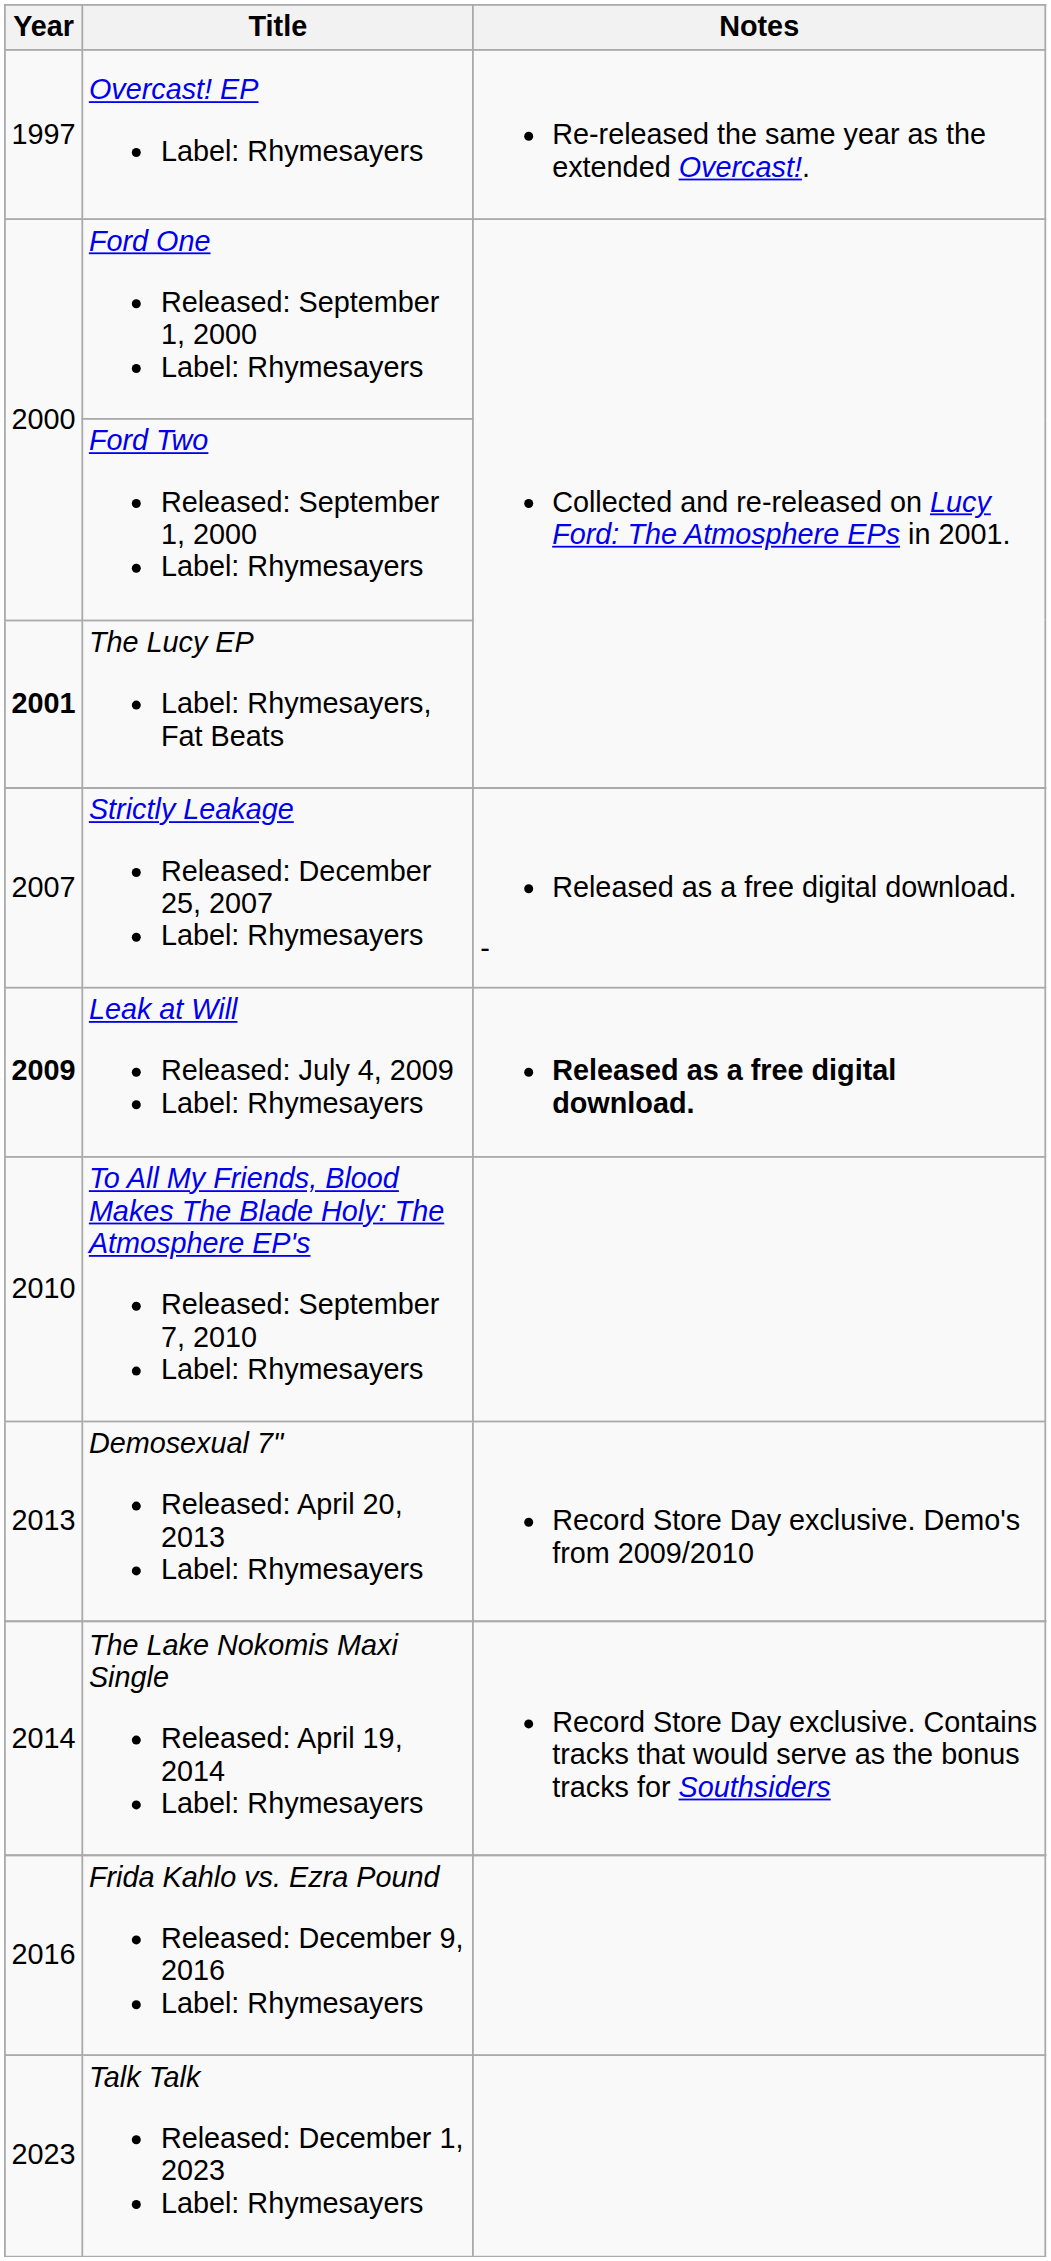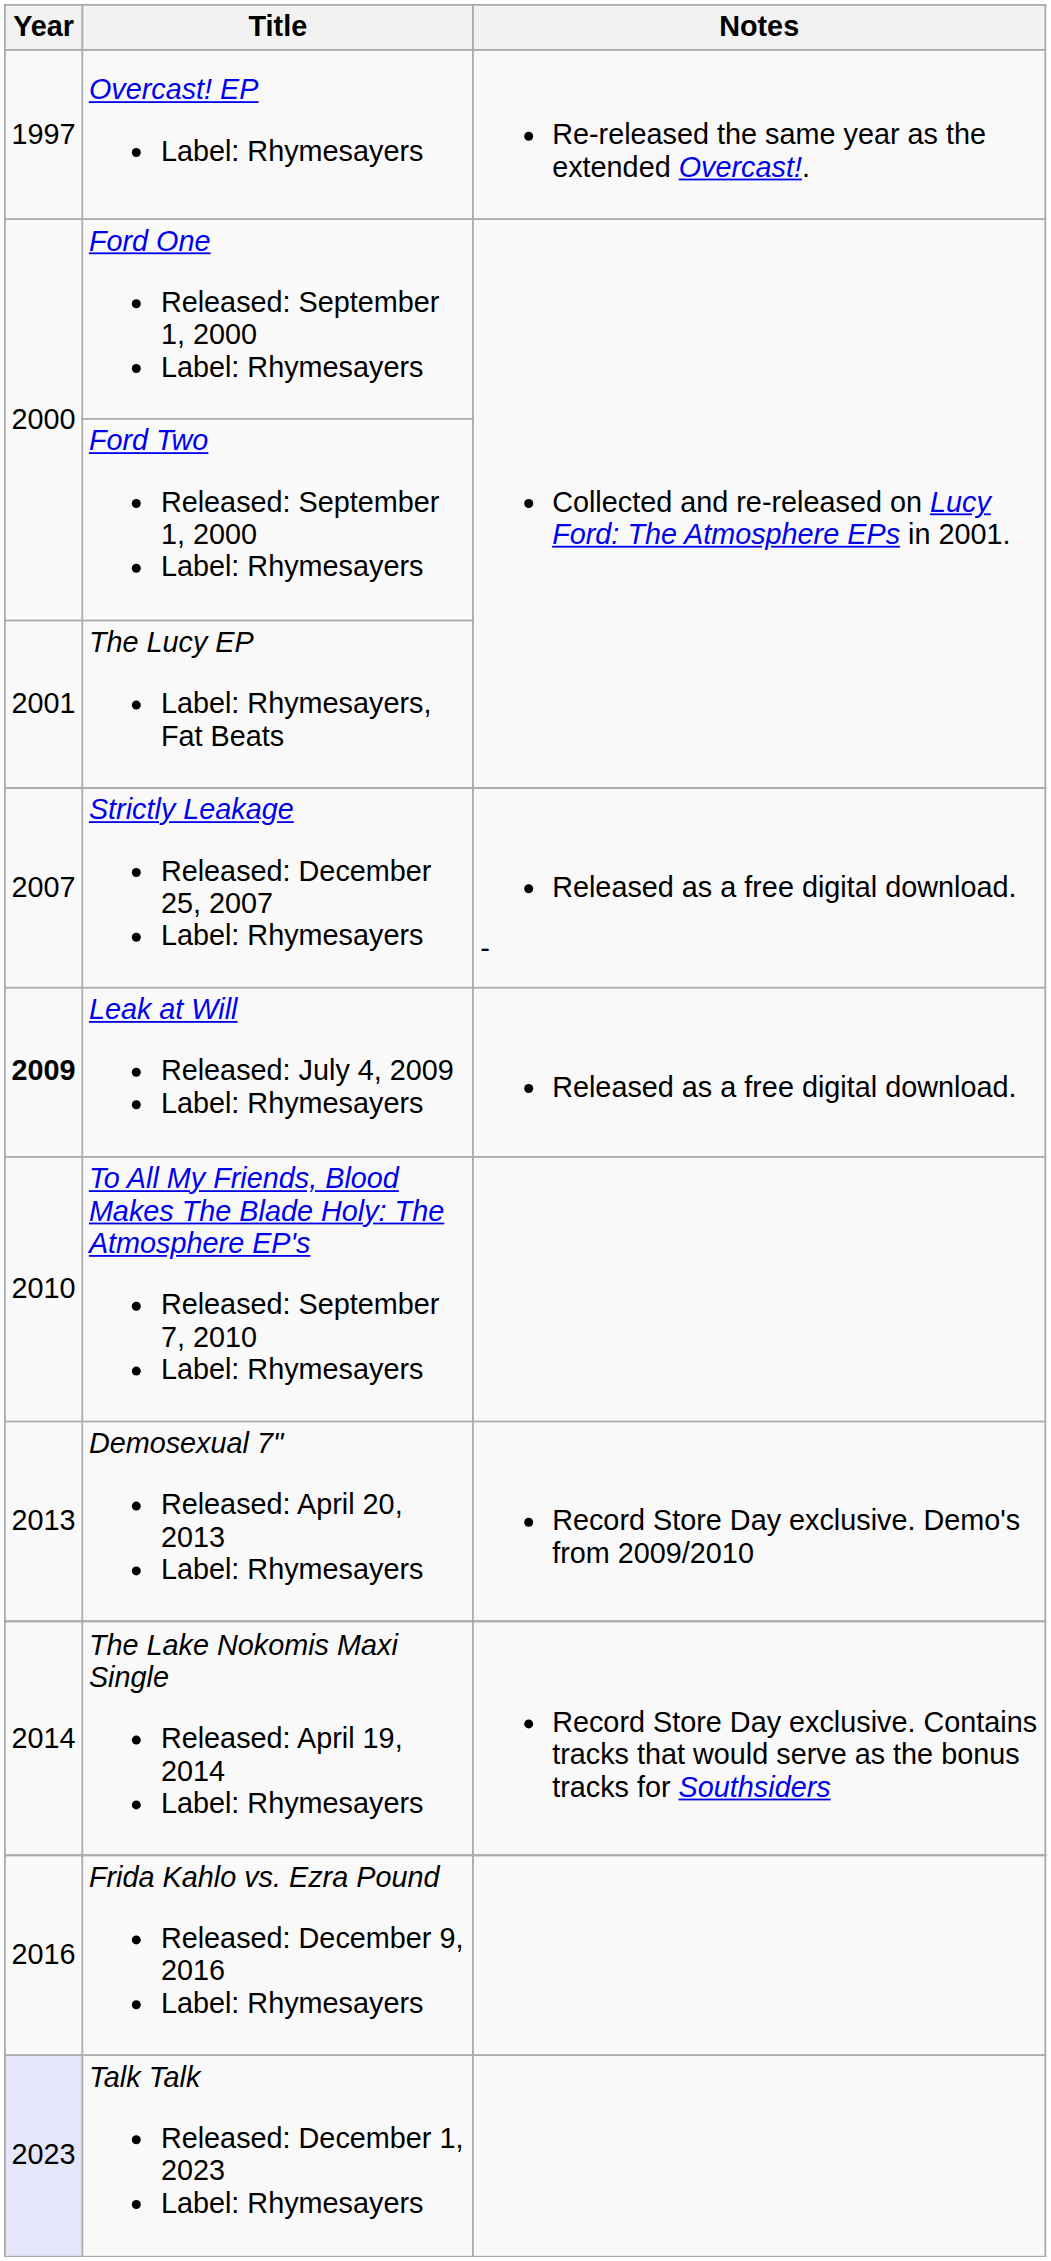(44, 703) bold -> (44, 703) normal
(759, 1088) bold -> (759, 1088) normal
(44, 2155) no background -> (44, 2155) lavender background
